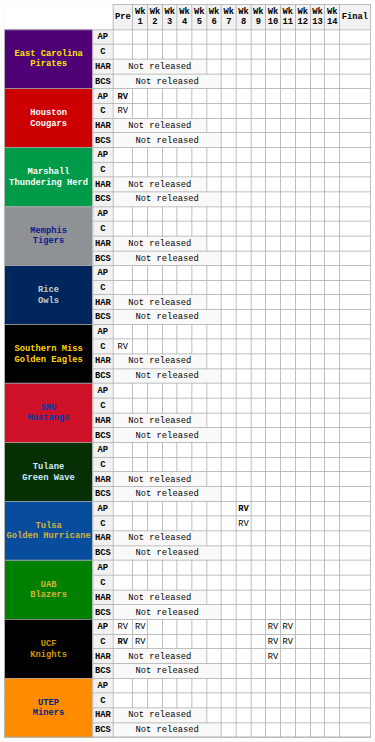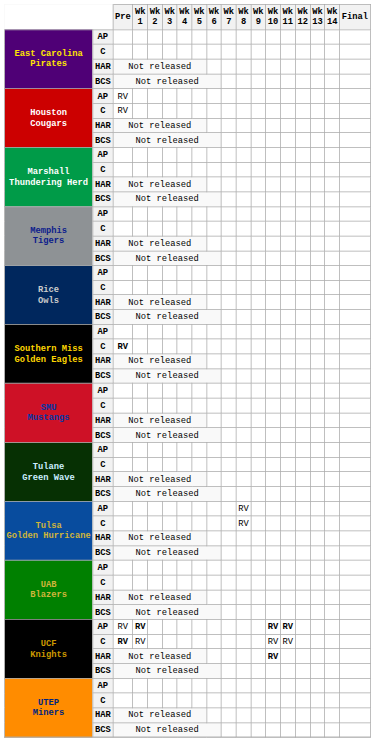(123, 96) bold -> (123, 96) normal
(123, 346) normal -> (123, 346) bold
(244, 508) bold -> (244, 508) normal
(140, 626) normal -> (140, 626) bold
(273, 626) normal -> (273, 626) bold
(288, 626) normal -> (288, 626) bold
(273, 656) normal -> (273, 656) bold
